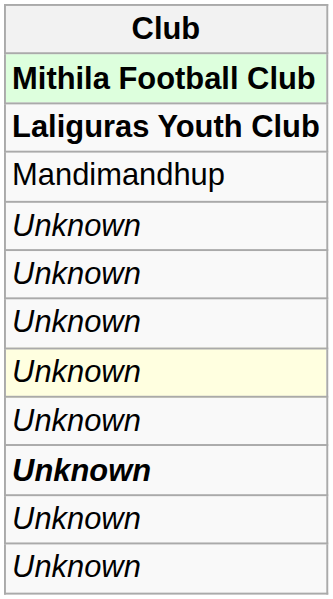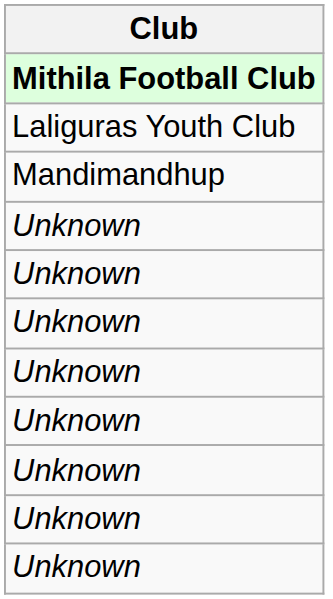(166, 126) bold -> (154, 126) normal
(76, 371) lightyellow background -> (76, 371) no background
(82, 469) bold -> (76, 469) normal
